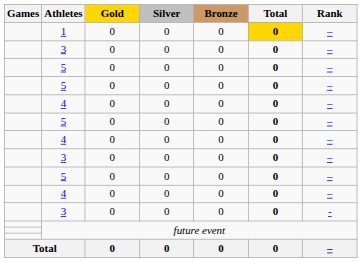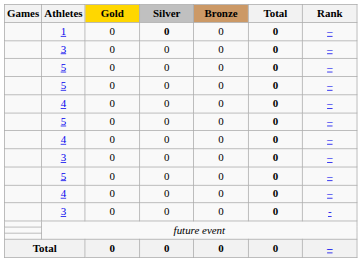(167, 31) normal -> (167, 31) bold
(275, 31) gold background -> (275, 31) no background
